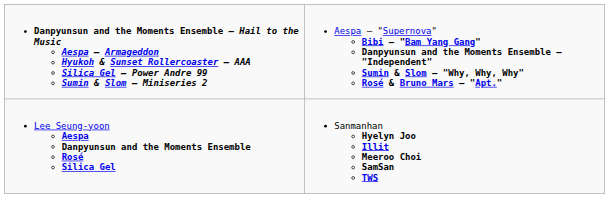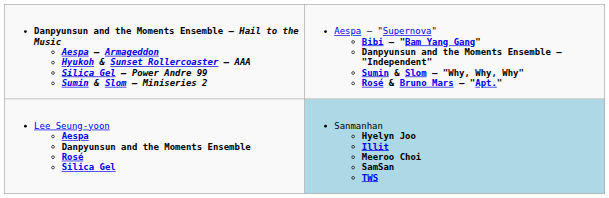(455, 152) no background -> (455, 152) lightblue background
